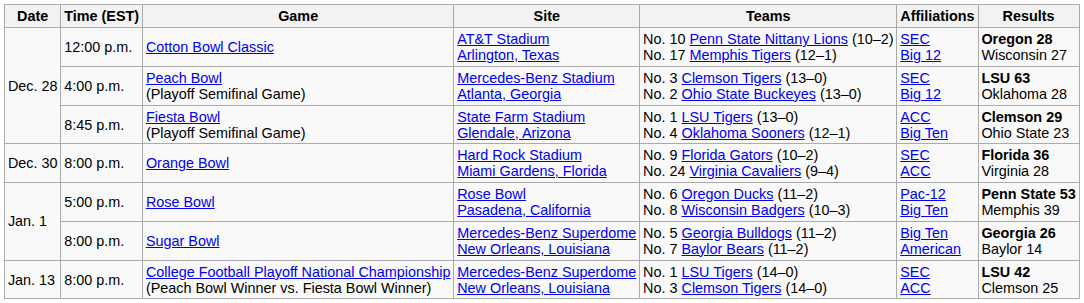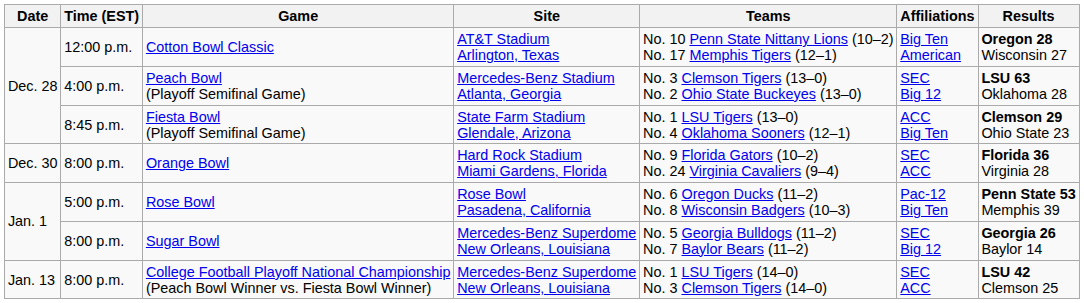(921, 47) SEC Big 12 -> (931, 47) Big Ten American
(931, 241) Big Ten American -> (921, 241) SEC Big 12
